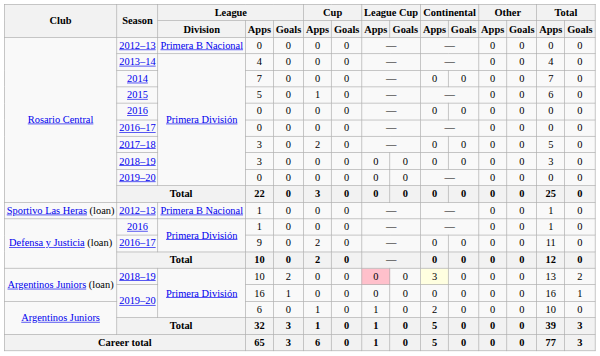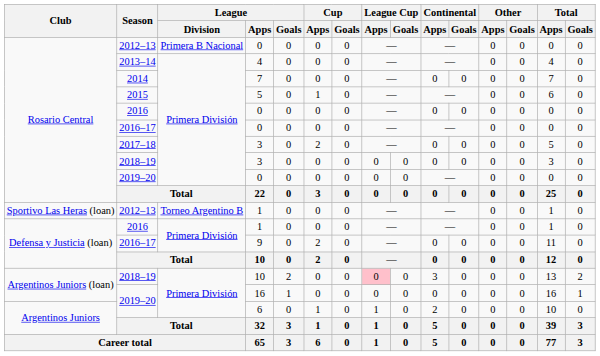(202, 210) Primera B Nacional -> (202, 210) Torneo Argentino B
(435, 276) lightyellow background -> (435, 276) no background
